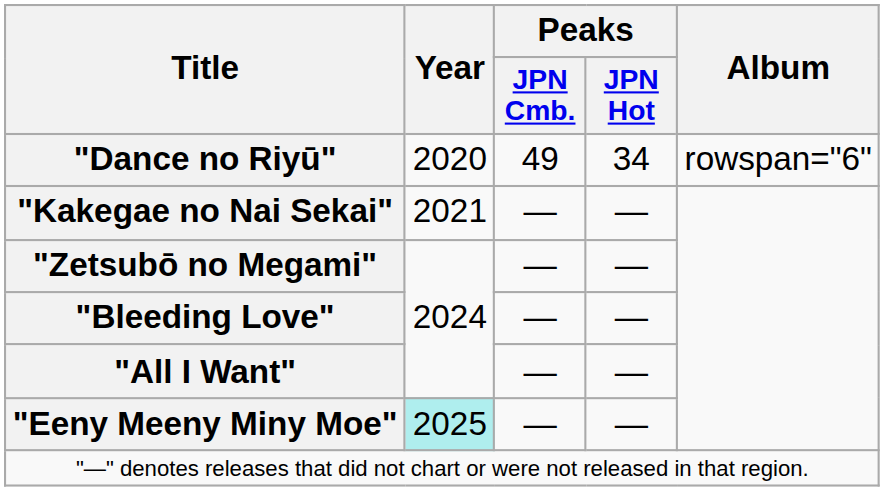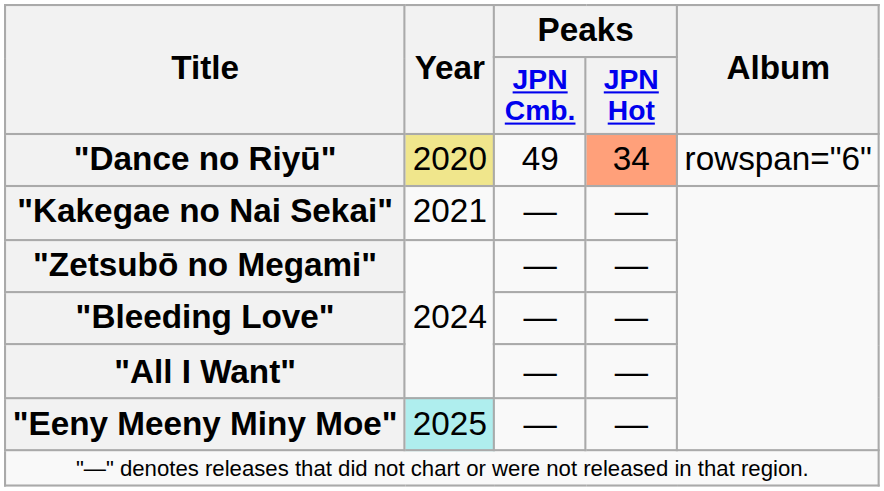(450, 159) no background -> (450, 159) khaki background
(631, 159) no background -> (631, 159) lightsalmon background
